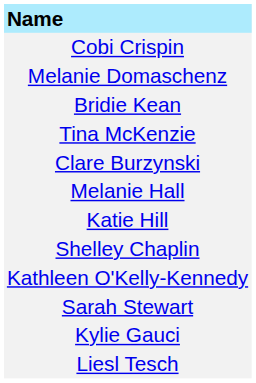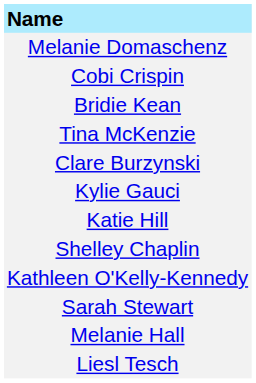(128, 47) Cobi Crispin -> (128, 47) Melanie Domaschenz
(128, 76) Melanie Domaschenz -> (128, 76) Cobi Crispin
(128, 191) Melanie Hall -> (128, 191) Kylie Gauci
(128, 335) Kylie Gauci -> (128, 335) Melanie Hall
